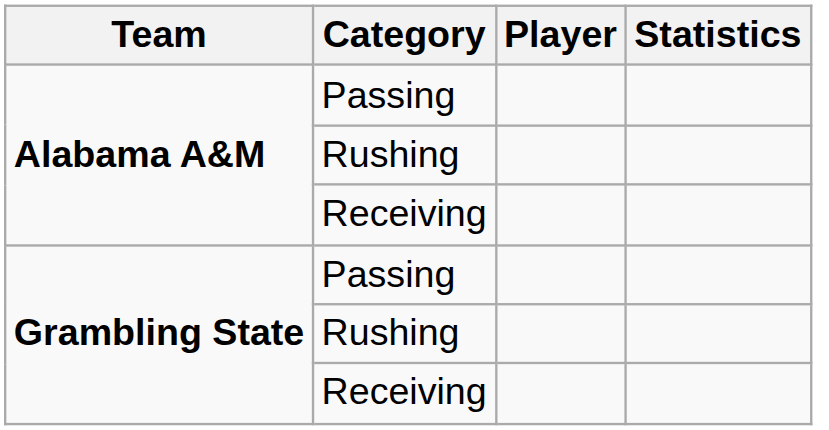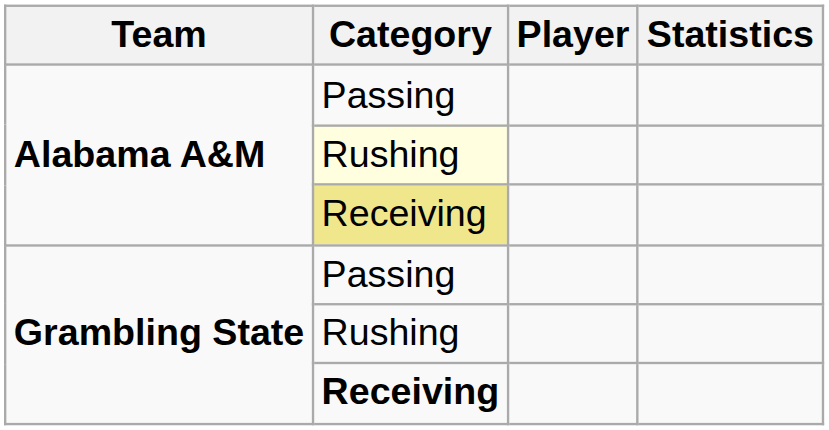(391, 154) no background -> (391, 154) lightyellow background
(404, 213) no background -> (404, 213) khaki background
(404, 392) normal -> (410, 392) bold
